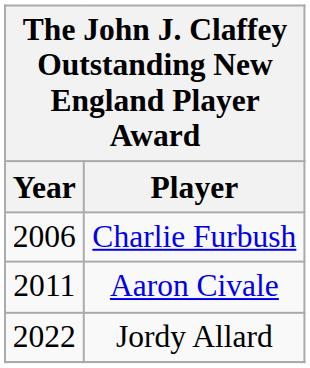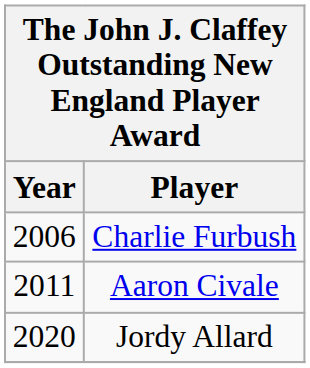(44, 336) 2022 -> (44, 336) 2020
